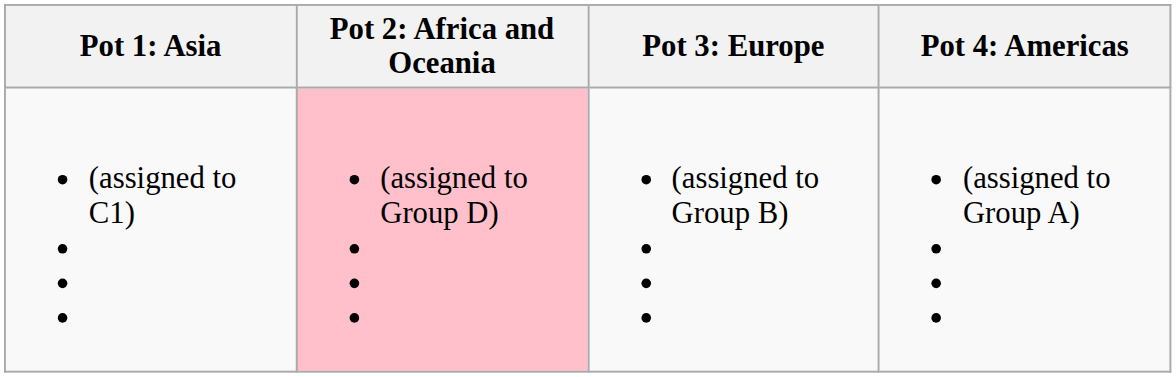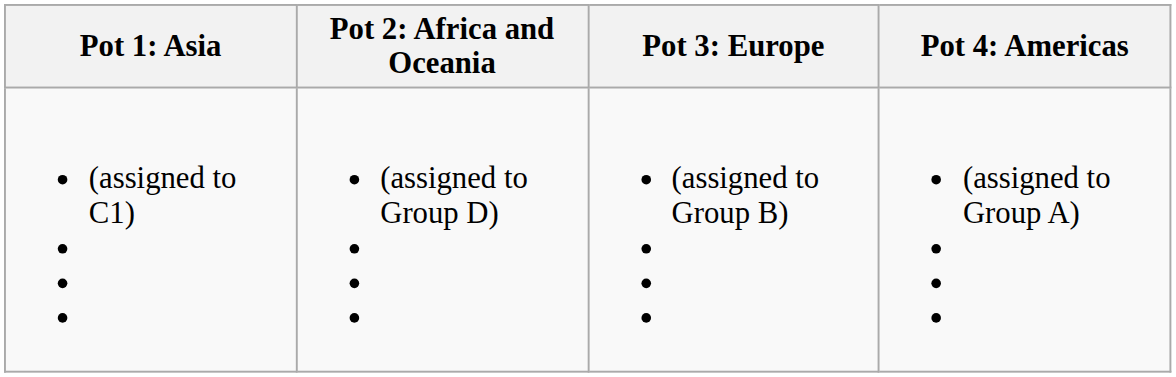(442, 247) pink background -> (442, 247) no background
